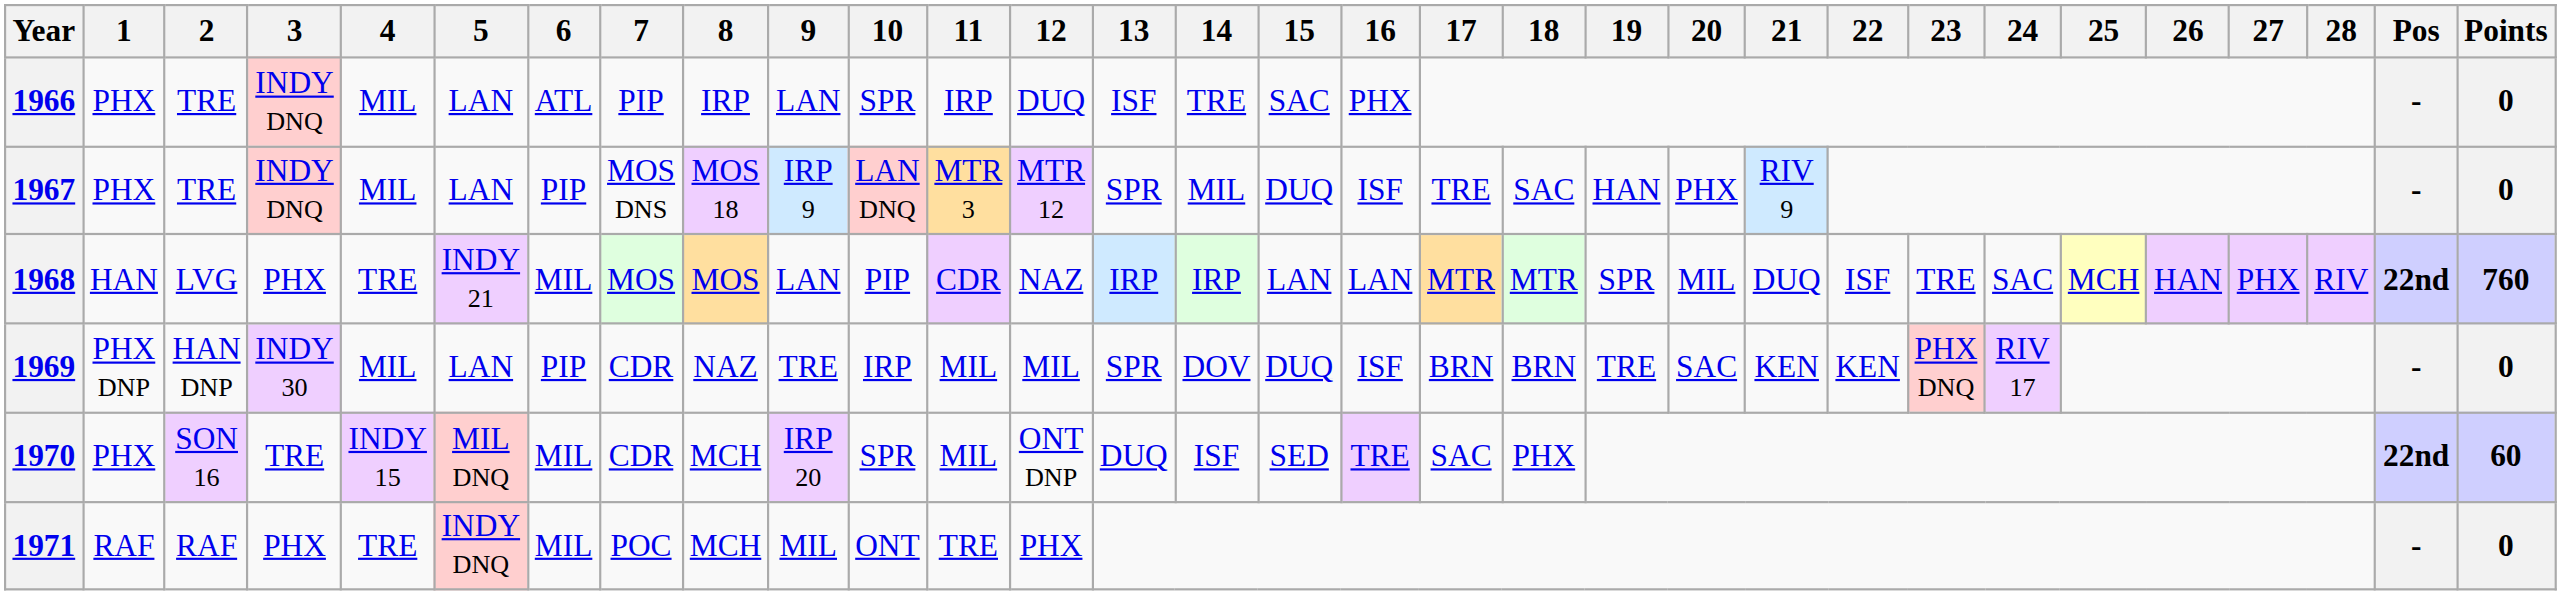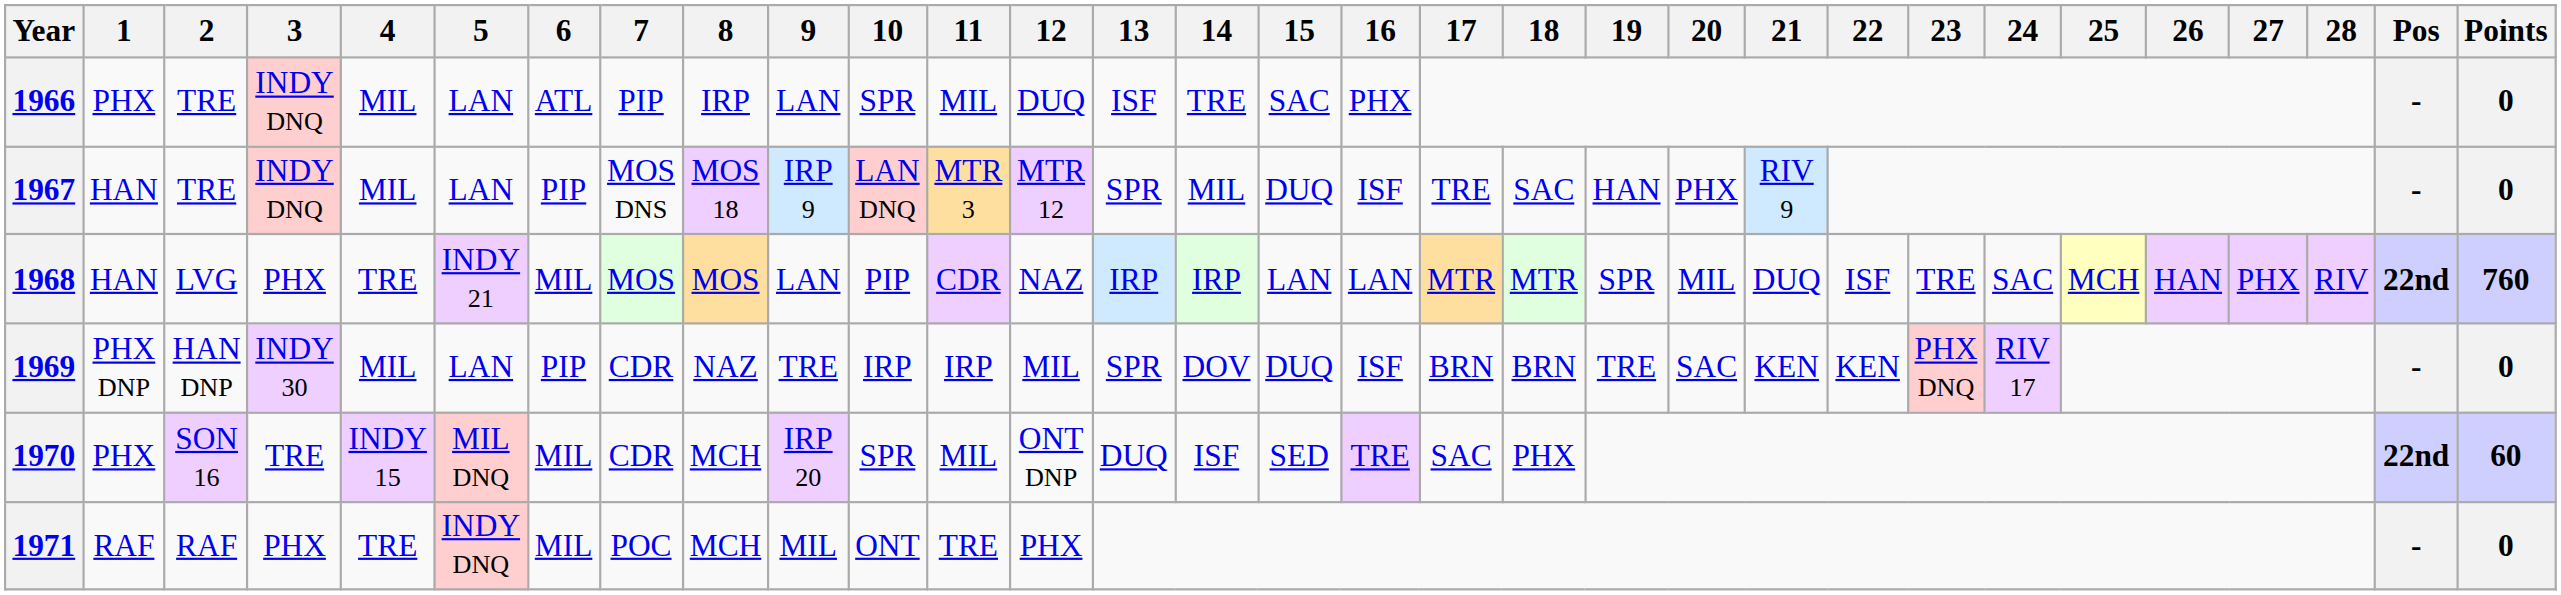(968, 101) IRP -> (968, 101) MIL
(124, 189) PHX -> (124, 189) HAN
(968, 367) MIL -> (968, 367) IRP
